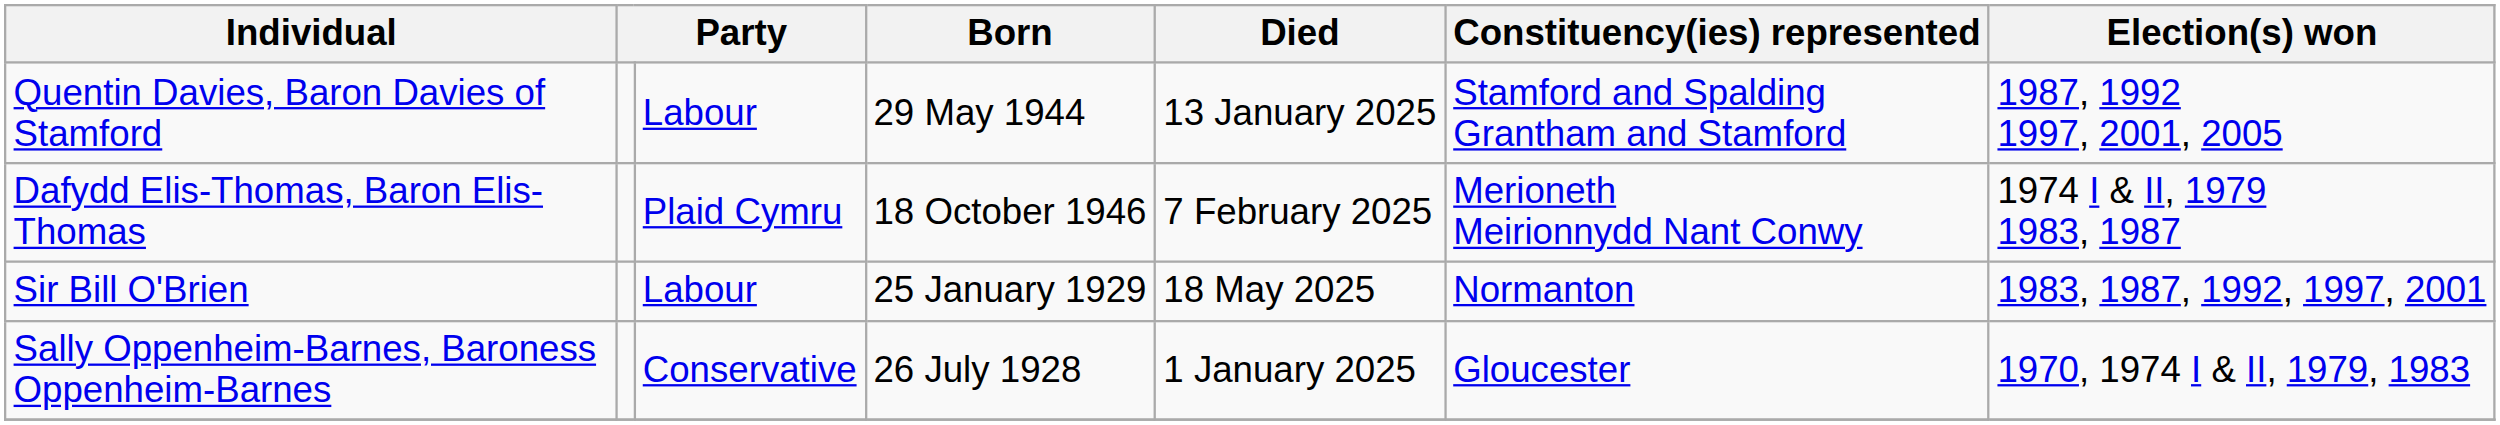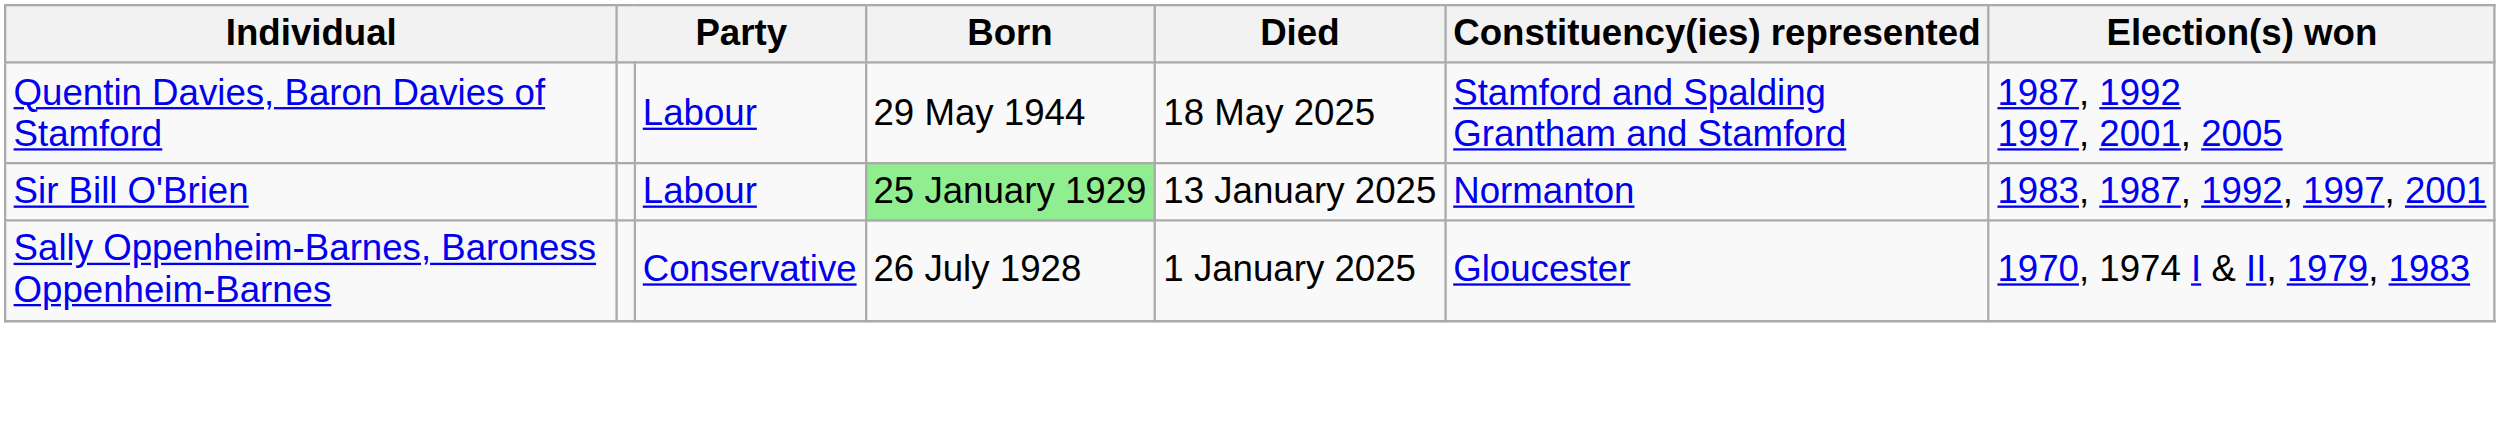(1300, 112) 13 January 2025 -> (1269, 112) 18 May 2025
- row: (278, 211)
(1010, 290) no background -> (1010, 190) lightgreen background
(1269, 290) 18 May 2025 -> (1300, 190) 13 January 2025
